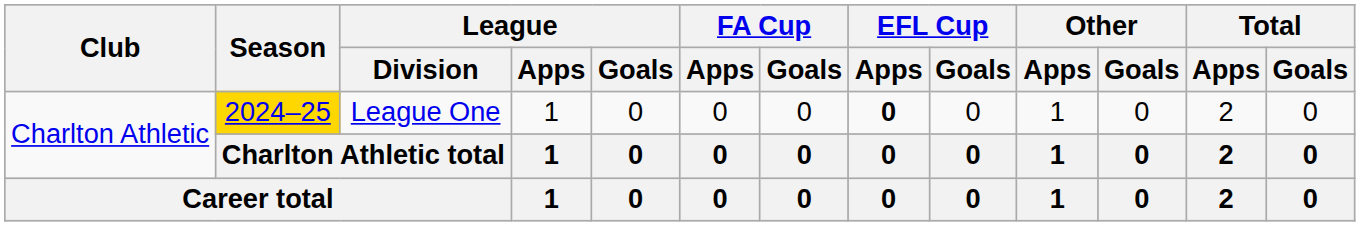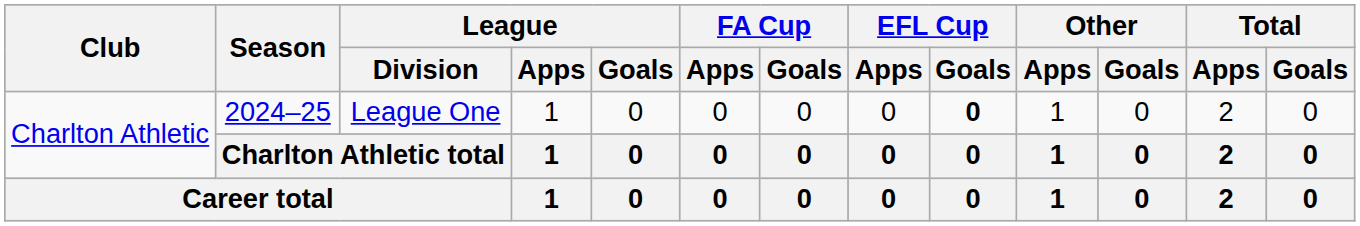(278, 112) gold background -> (278, 112) no background
(889, 112) bold -> (889, 112) normal
(973, 112) normal -> (973, 112) bold
